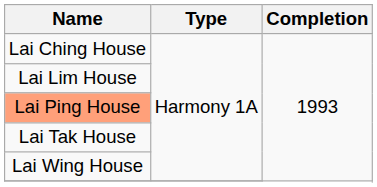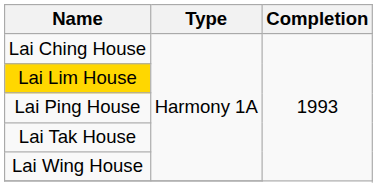(77, 78) no background -> (77, 78) gold background
(77, 107) lightsalmon background -> (77, 107) no background
